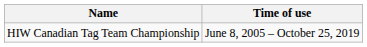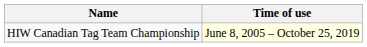(282, 32) no background -> (282, 32) lightyellow background
